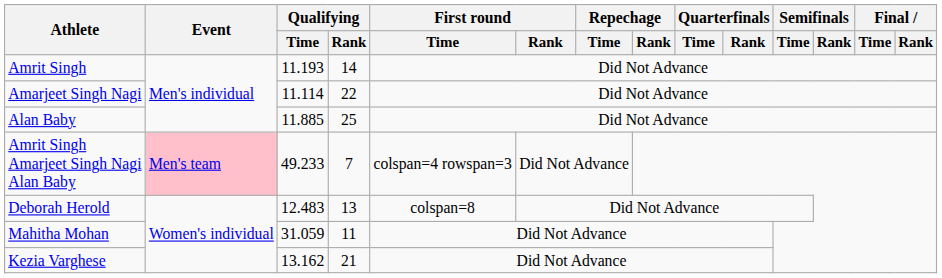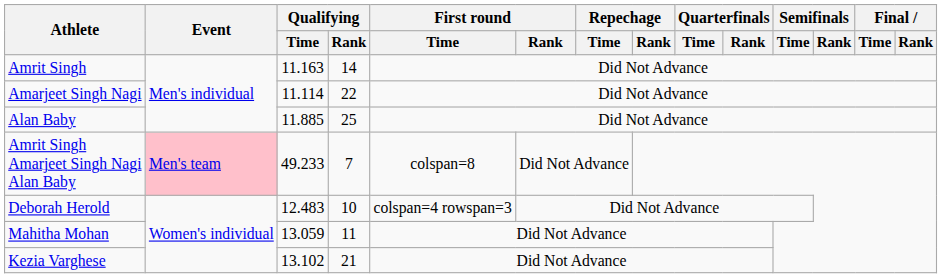(303, 68) 11.193 -> (303, 68) 11.163
(443, 164) colspan=4 rowspan=3 -> (443, 164) colspan=8
(349, 208) 13 -> (349, 208) 10
(443, 208) colspan=8 -> (443, 208) colspan=4 rowspan=3
(303, 234) 31.059 -> (303, 234) 13.059
(303, 260) 13.162 -> (303, 260) 13.102
